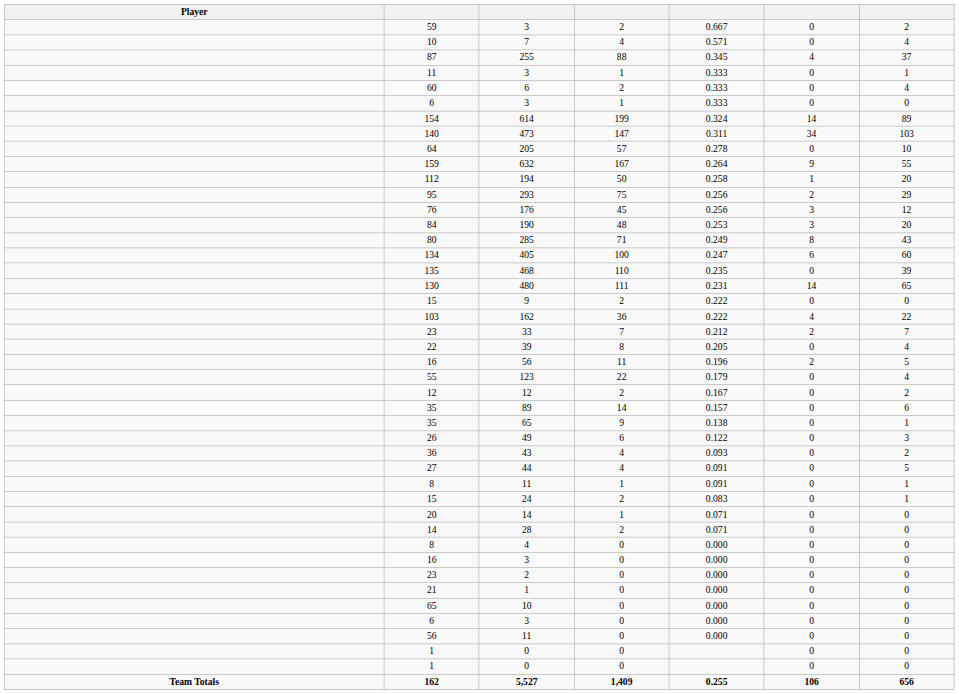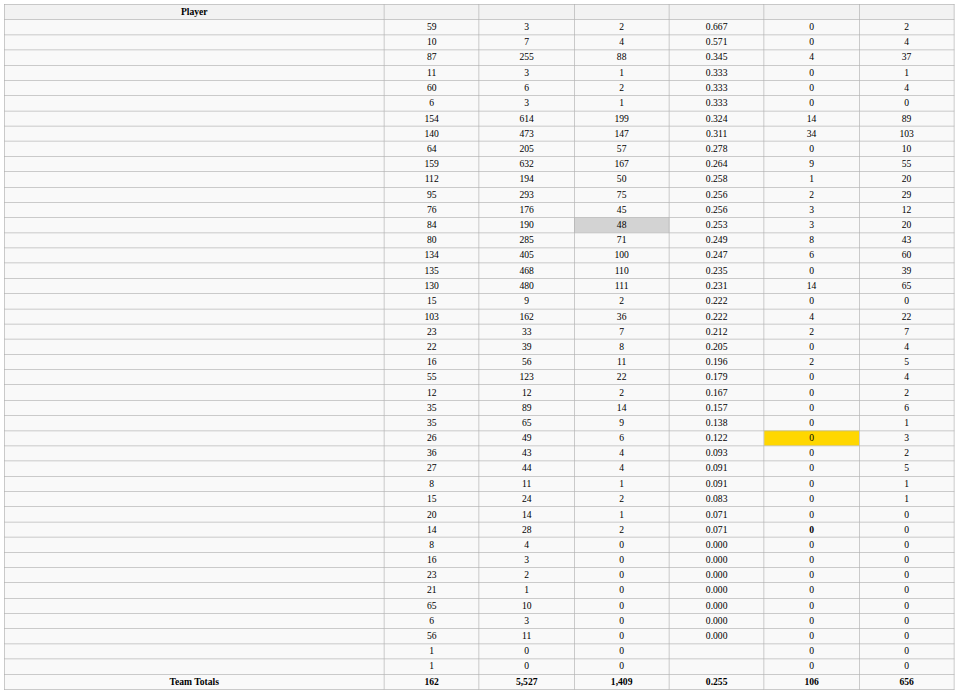(622, 225) no background -> (622, 225) lightgrey background
(812, 438) no background -> (812, 438) gold background
(812, 529) normal -> (812, 529) bold
